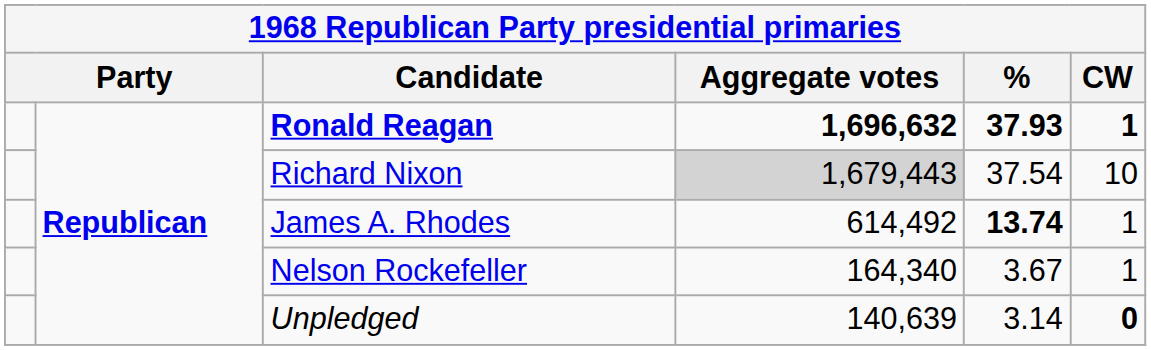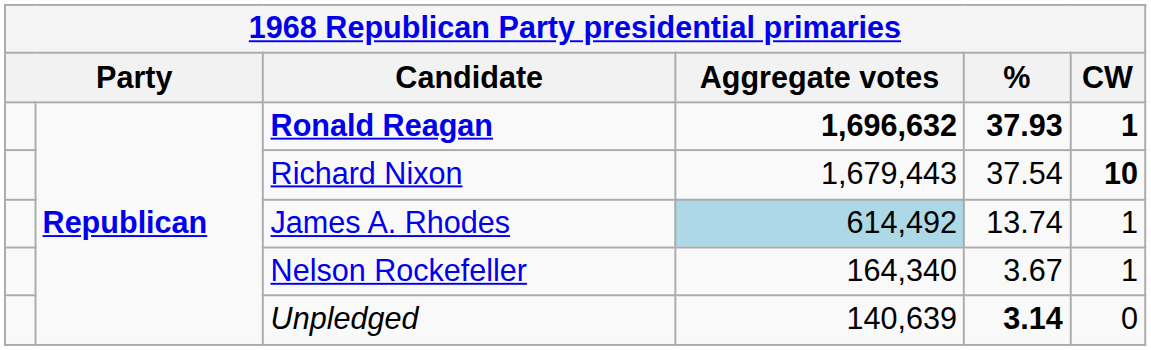(889, 174) lightgrey background -> (889, 174) no background
(1121, 174) normal -> (1121, 174) bold
(902, 222) no background -> (902, 222) lightblue background
(1024, 222) bold -> (1024, 222) normal
(1033, 319) normal -> (1033, 319) bold
(1129, 319) bold -> (1129, 319) normal
